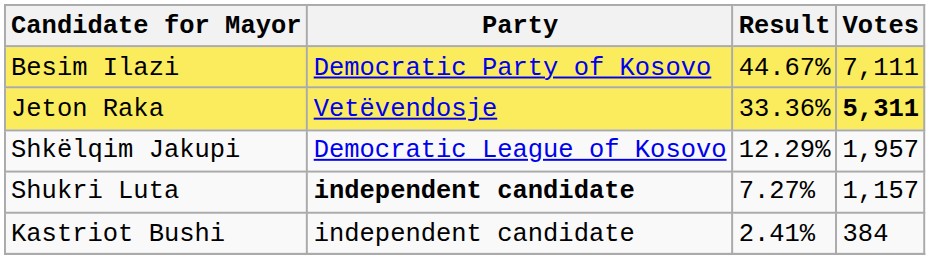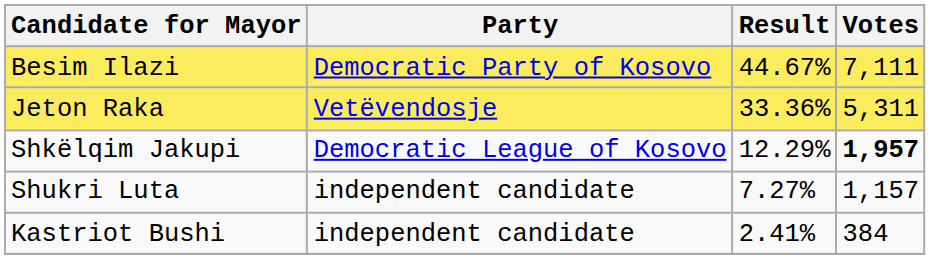(881, 109) bold -> (881, 109) normal
(881, 150) normal -> (881, 150) bold
(474, 192) bold -> (474, 192) normal
